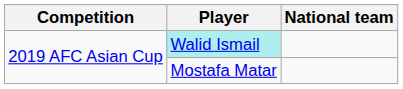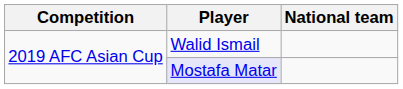(215, 44) paleturquoise background -> (215, 44) no background
(224, 70) no background -> (224, 70) lavender background
